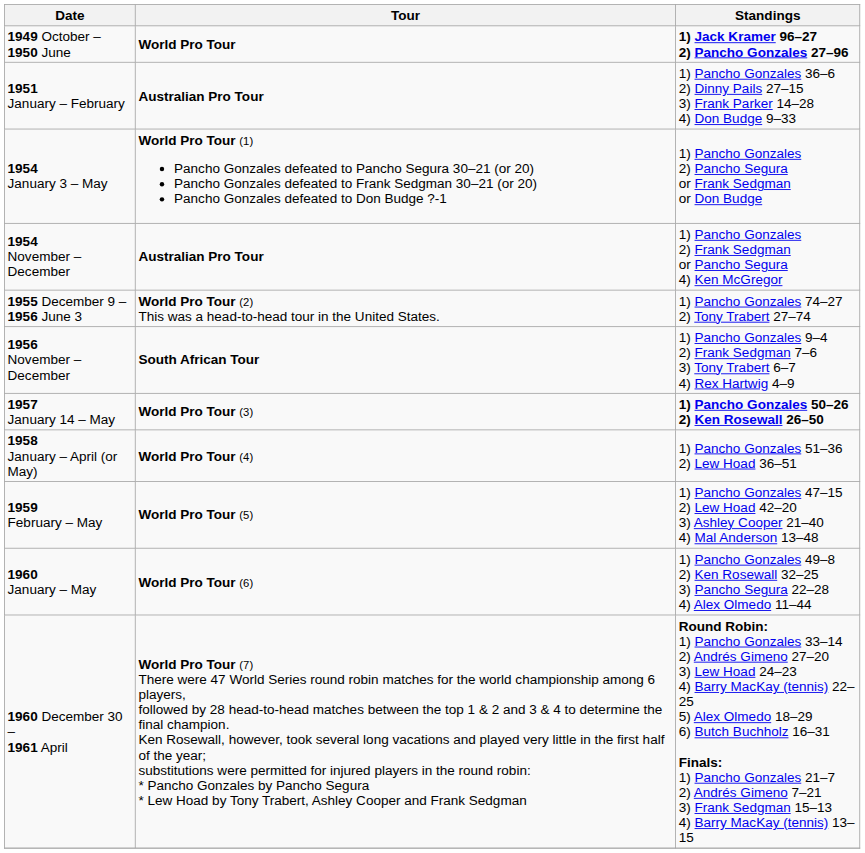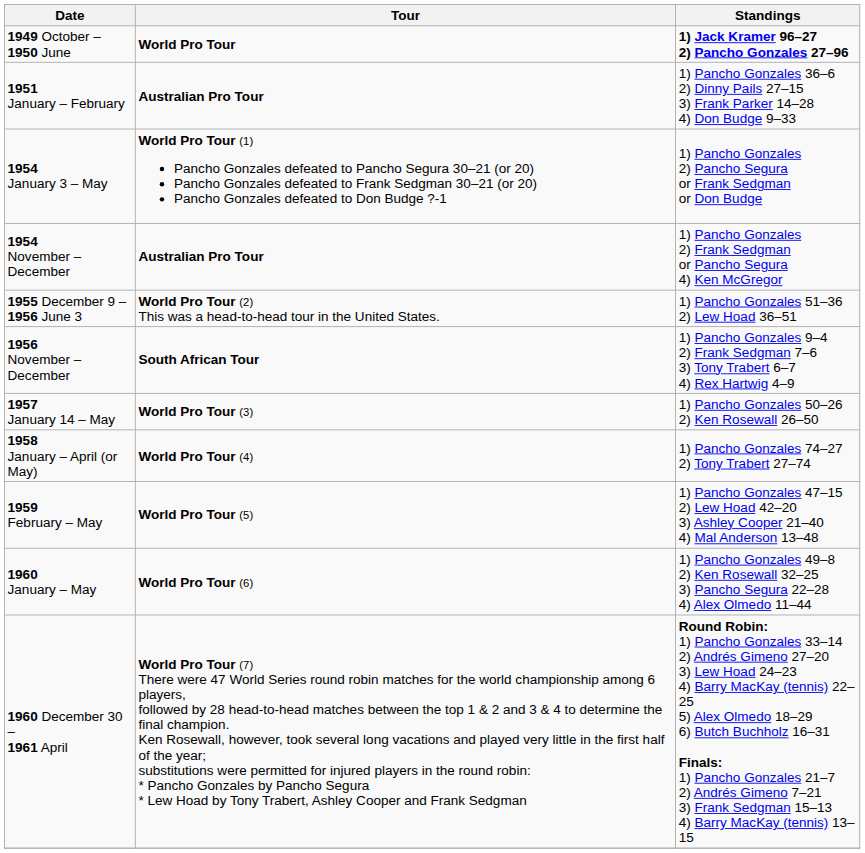(761, 308) 1) Pancho Gonzales 74–27 2) Tony Trabert 27–74 -> (761, 308) 1) Pancho Gonzales 51–36 2) Lew Hoad 36–51
(764, 412) bold -> (761, 412) normal
(761, 456) 1) Pancho Gonzales 51–36 2) Lew Hoad 36–51 -> (761, 456) 1) Pancho Gonzales 74–27 2) Tony Trabert 27–74
